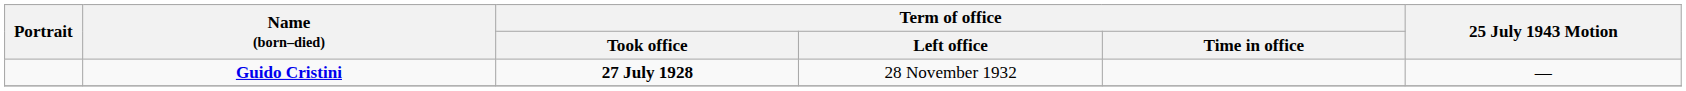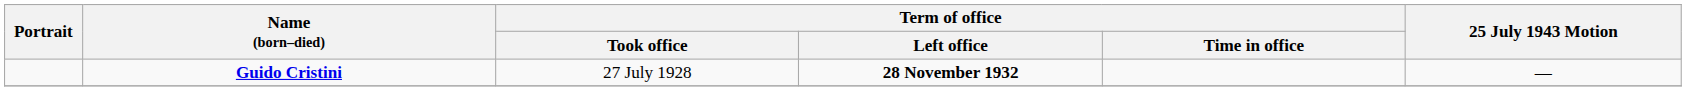(647, 72) bold -> (647, 72) normal
(951, 72) normal -> (951, 72) bold
